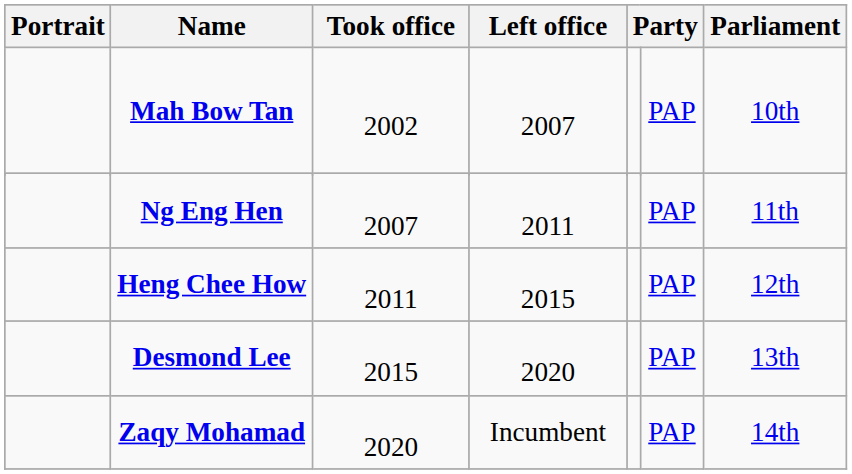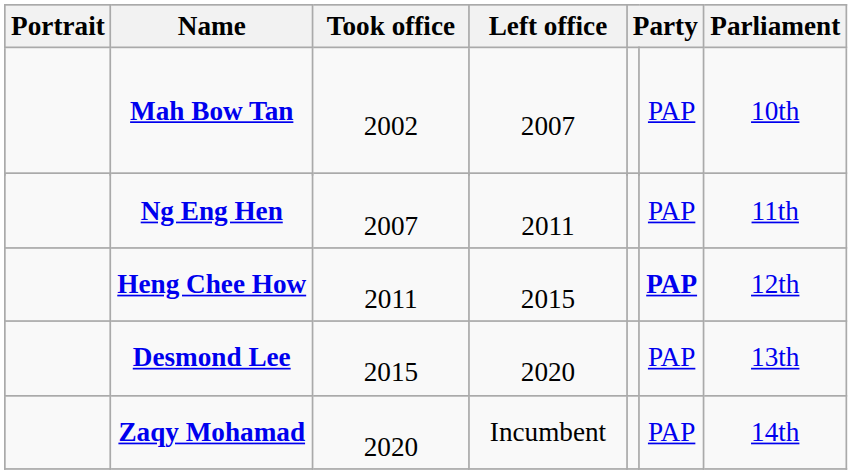(672, 284) normal -> (672, 284) bold
